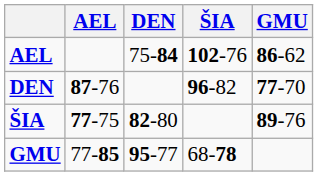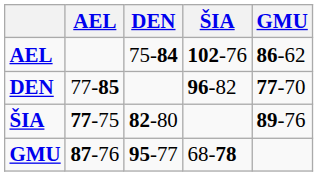(95, 87) 87-76 -> (95, 87) 77-85
(95, 154) 77-85 -> (95, 154) 87-76
